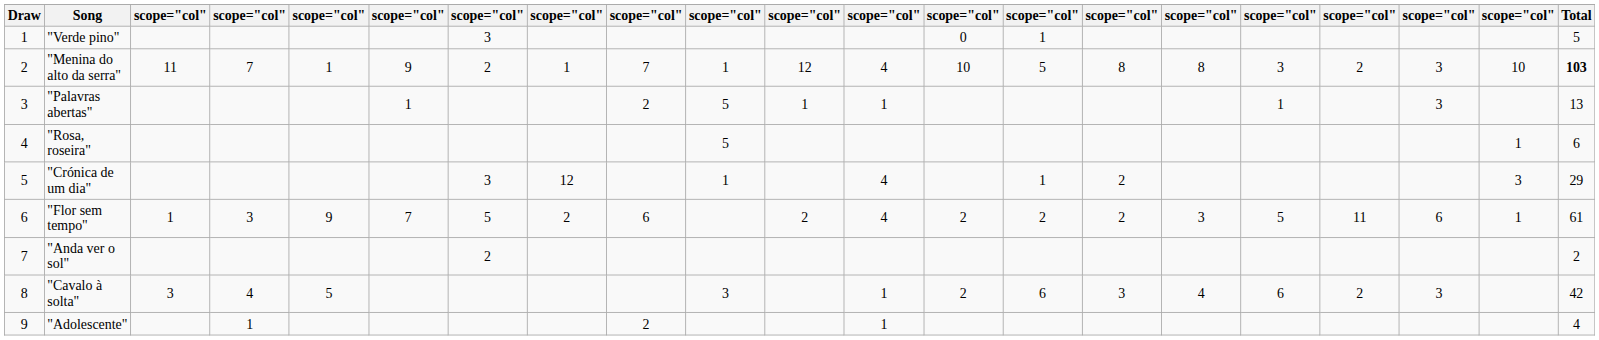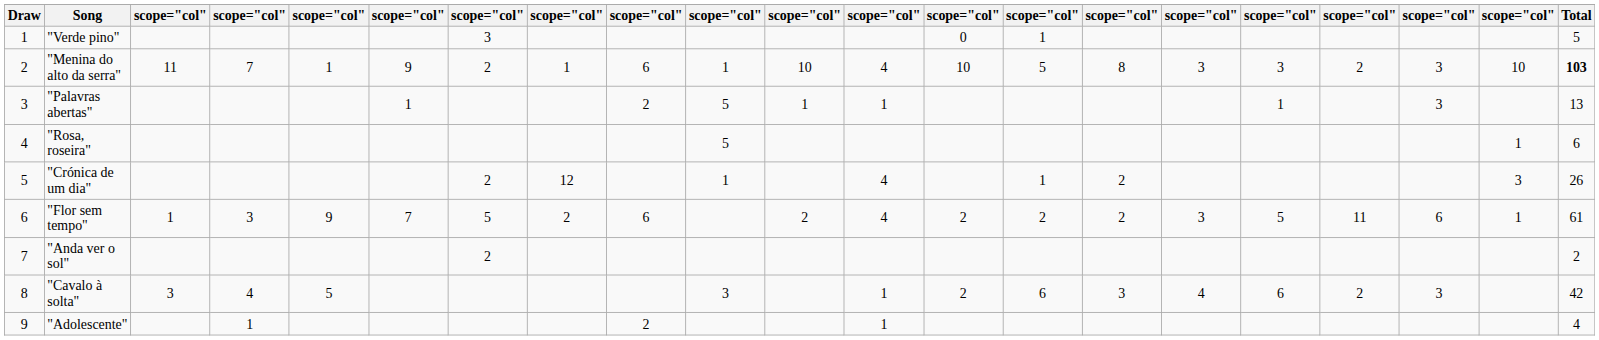(646, 67) 7 -> (646, 67) 6
(805, 67) 12 -> (805, 67) 10
(1201, 67) 8 -> (1201, 67) 3
(487, 180) 3 -> (487, 180) 2
(1576, 180) 29 -> (1576, 180) 26
